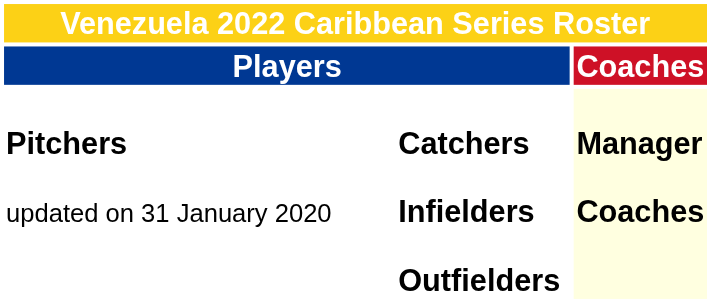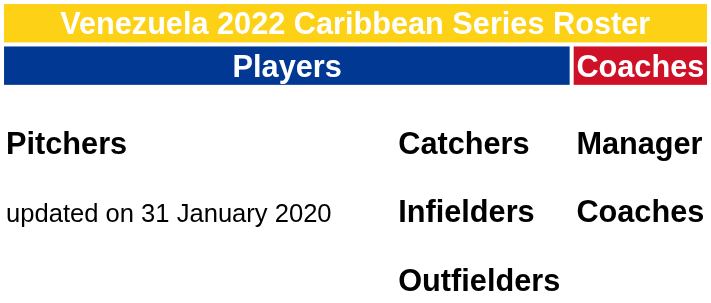(640, 177) lightyellow background -> (640, 177) no background
